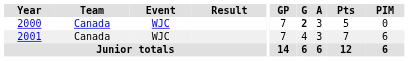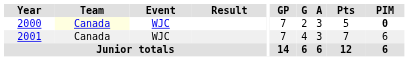(92, 24) no background -> (92, 24) lightyellow background
(304, 24) bold -> (304, 24) normal
(385, 24) normal -> (385, 24) bold
